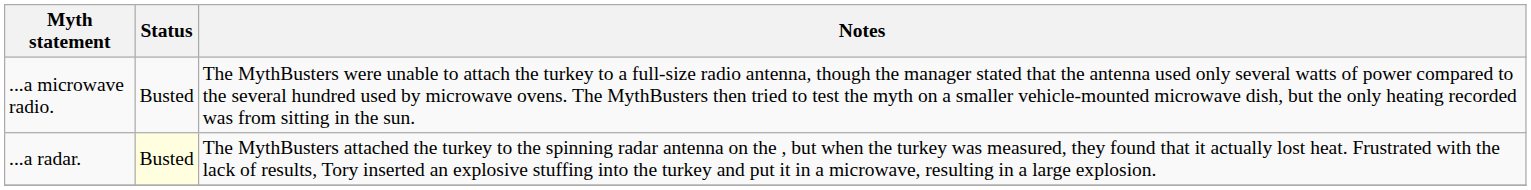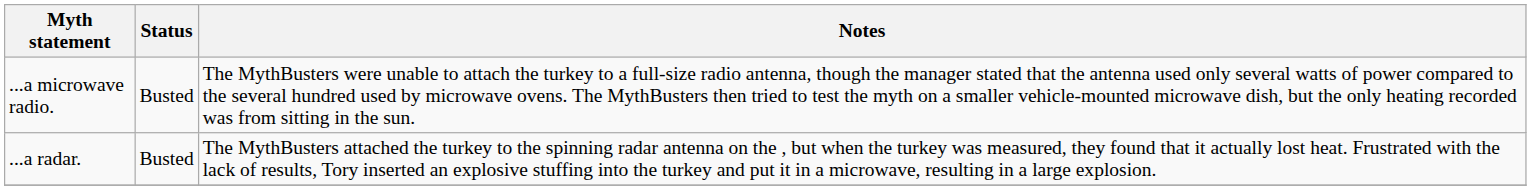(167, 158) lightyellow background -> (167, 158) no background
